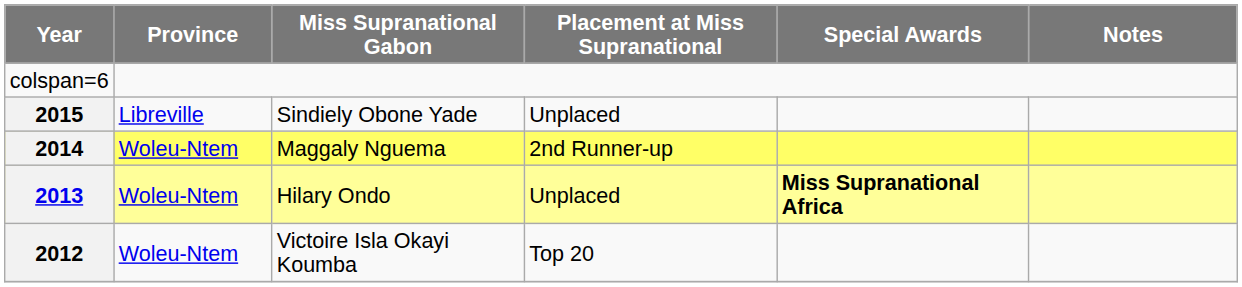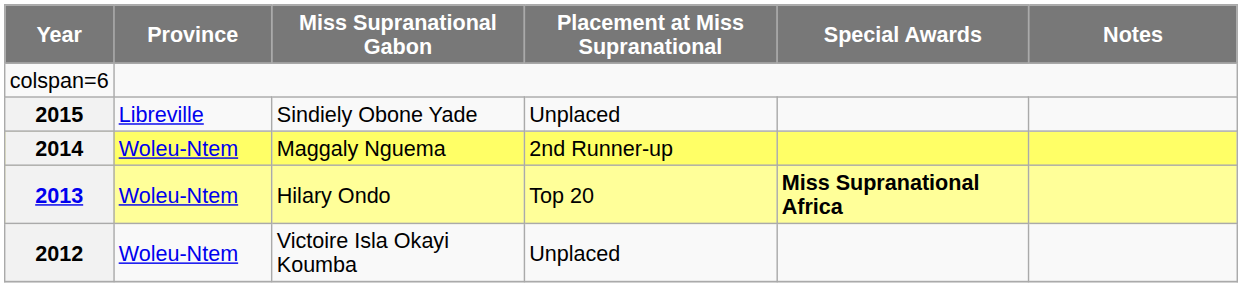(575, 195) Unplaced -> (562, 195) Top 20
(562, 253) Top 20 -> (575, 253) Unplaced
